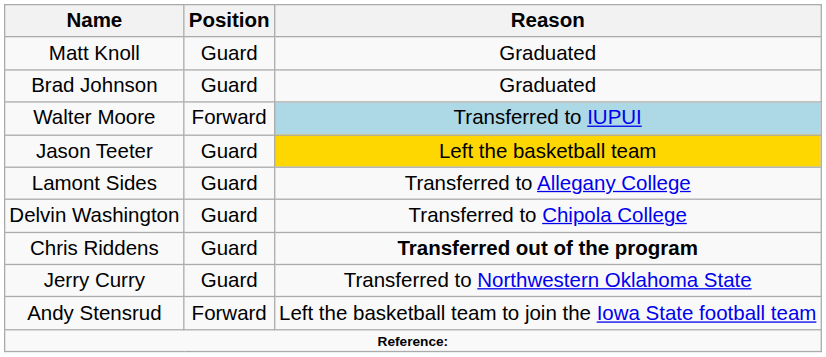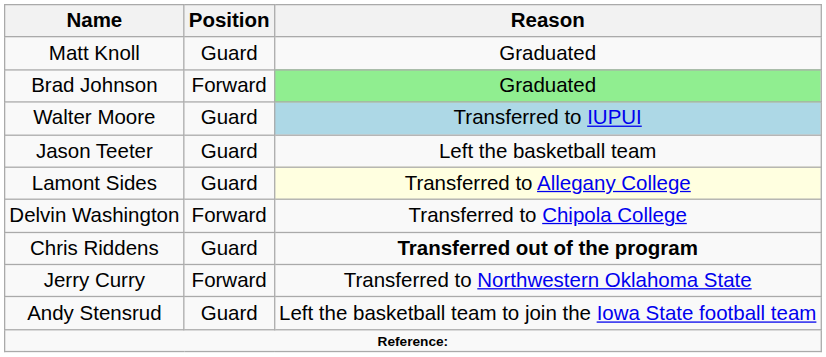(229, 85) Guard -> (229, 85) Forward
(548, 85) no background -> (548, 85) lightgreen background
(229, 118) Forward -> (229, 118) Guard
(548, 150) gold background -> (548, 150) no background
(548, 183) no background -> (548, 183) lightyellow background
(229, 215) Guard -> (229, 215) Forward
(229, 280) Guard -> (229, 280) Forward
(229, 313) Forward -> (229, 313) Guard
